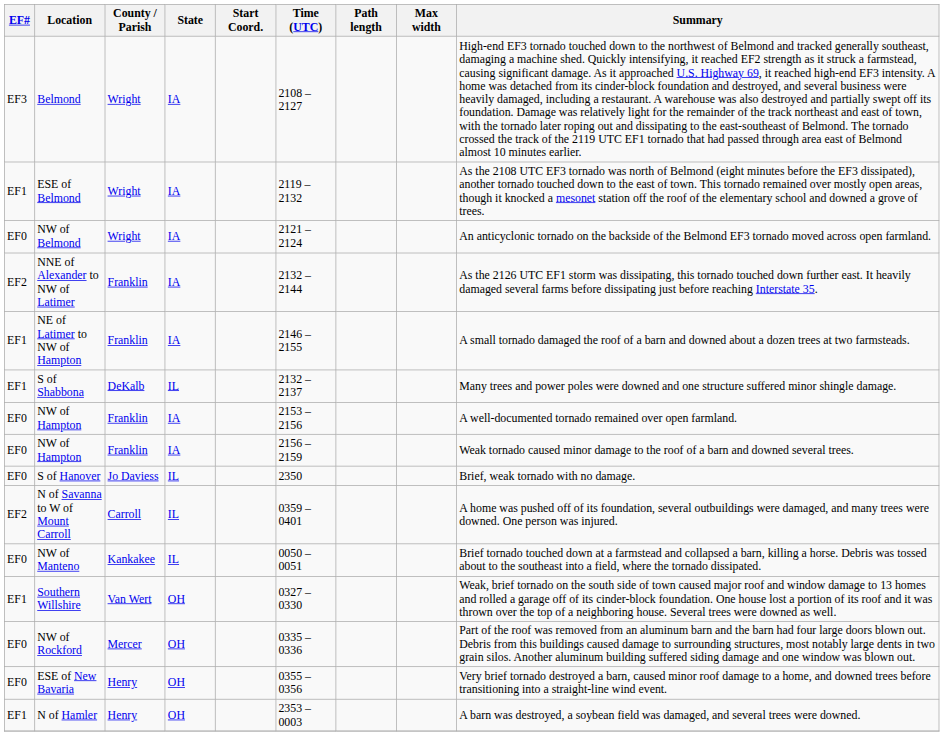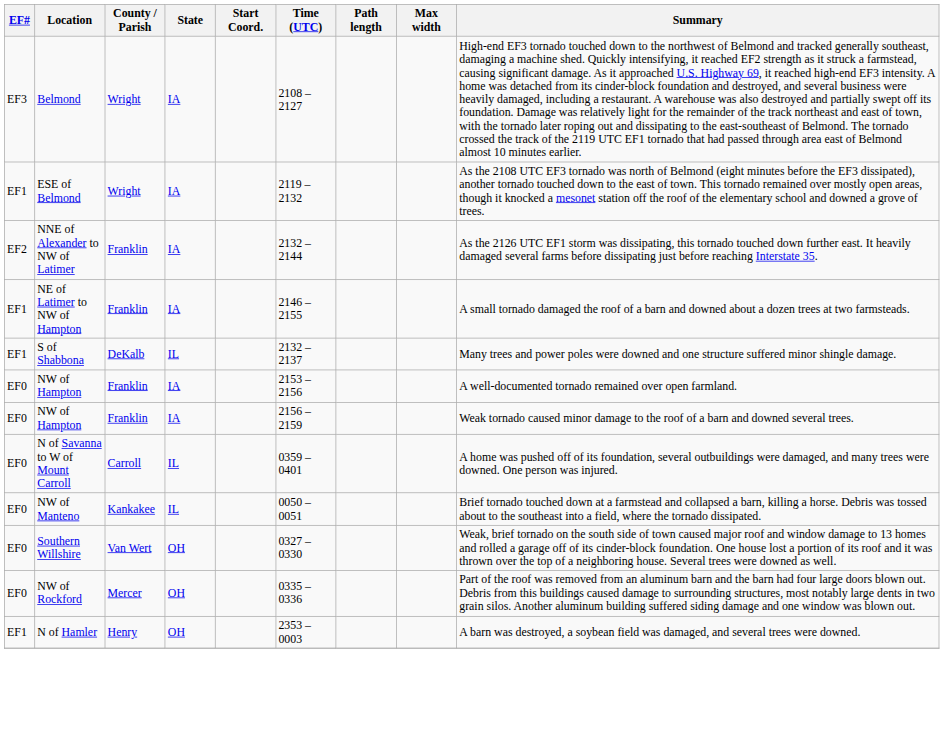- row: (59, 236)
- row: (69, 475)
(17, 514) EF2 -> (17, 463) EF0
(17, 598) EF1 -> (17, 547) EF0
- row: (67, 683)
